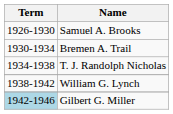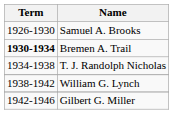(31, 48) normal -> (31, 48) bold
(31, 100) lightblue background -> (31, 100) no background
